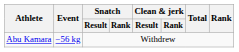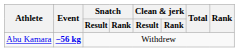(68, 40) normal -> (68, 40) bold
